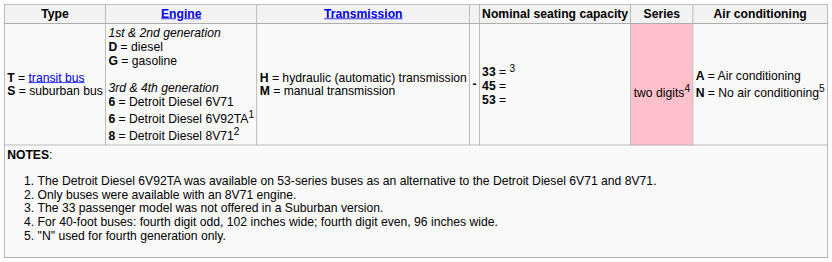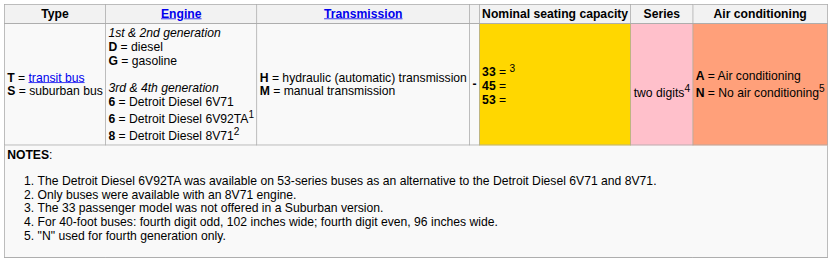(499, 84) no background -> (499, 84) gold background
(760, 84) no background -> (760, 84) lightsalmon background
